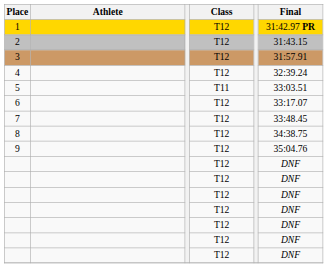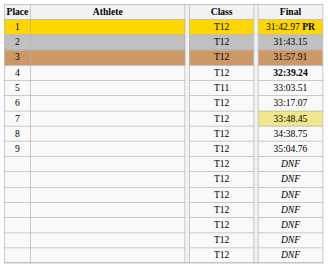(290, 73) normal -> (290, 73) bold
(290, 118) no background -> (290, 118) khaki background
